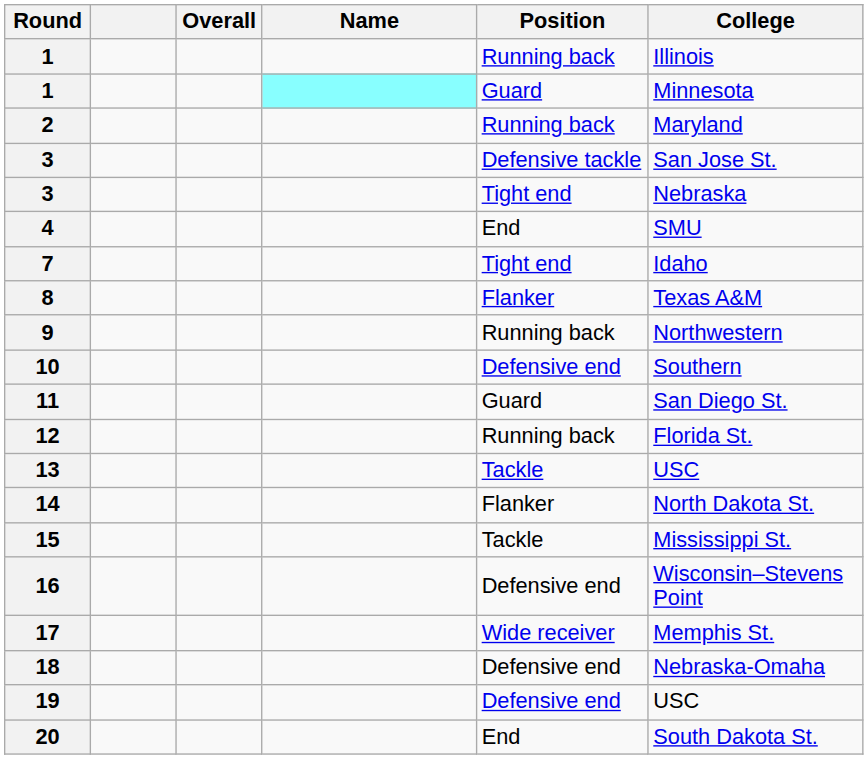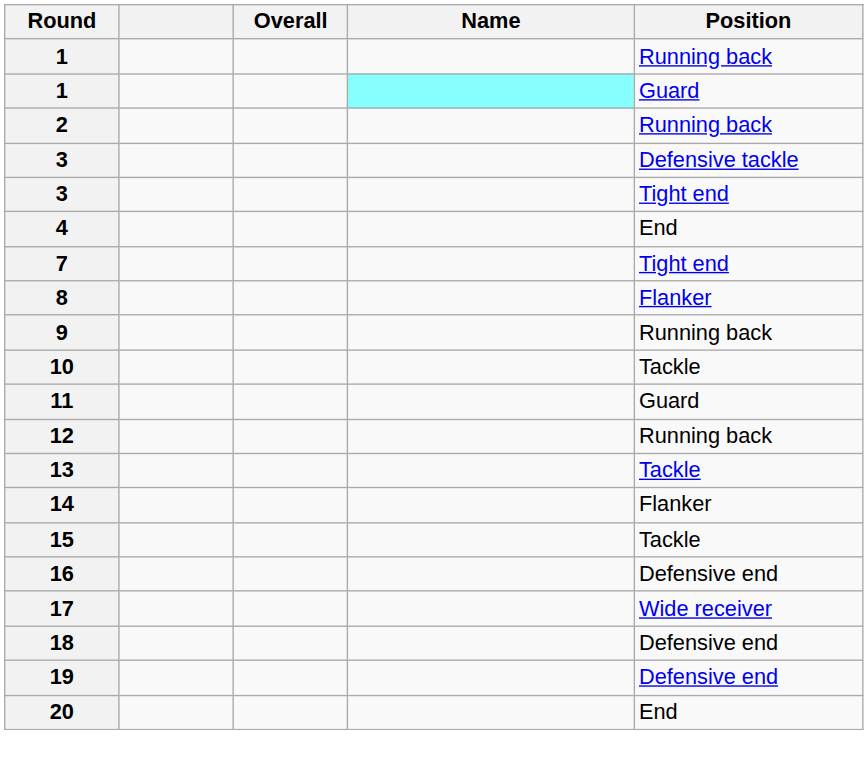- column: (756, 21)
(551, 366) Defensive end -> (670, 366) Tackle
